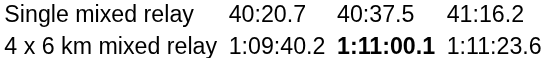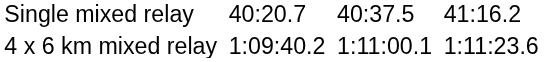(386, 46) bold -> (385, 46) normal
